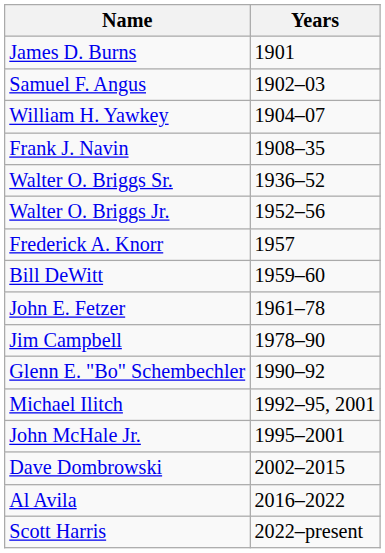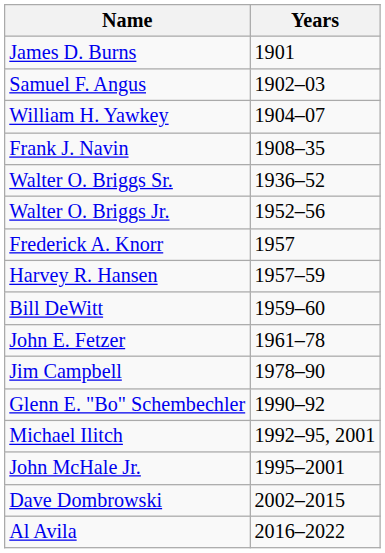+ row: (83, 276)
- row: (58, 532)
